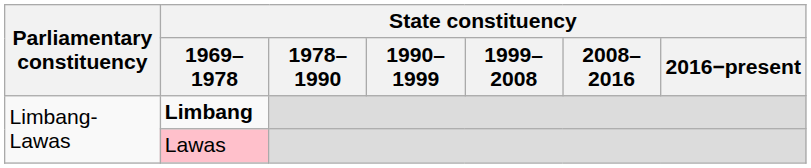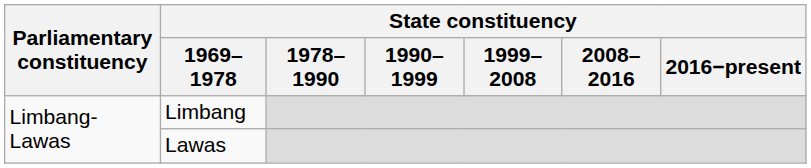(209, 111) bold -> (205, 111) normal
(195, 145) pink background -> (195, 145) no background
